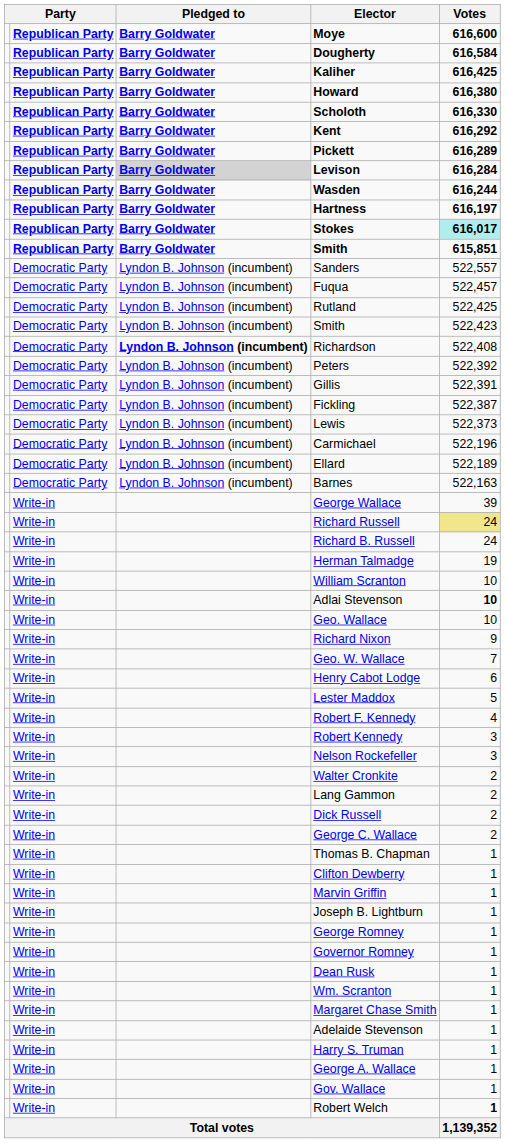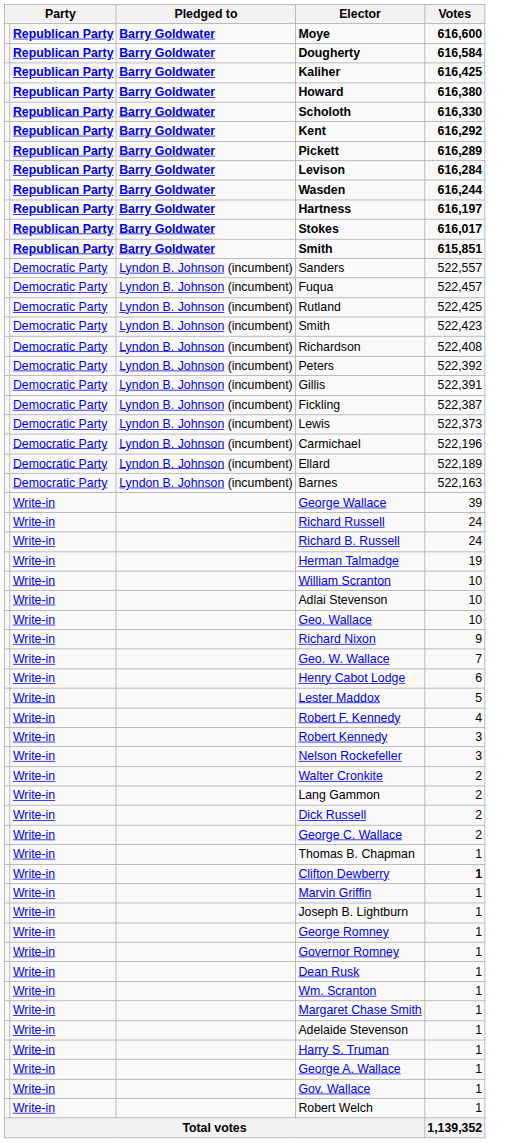(167, 170) lightgrey background -> (167, 170) no background
(475, 229) paleturquoise background -> (460, 229) no background
(213, 346) bold -> (206, 346) normal
(490, 522) khaki background -> (475, 522) no background
(490, 600) bold -> (475, 600) normal
(494, 873) normal -> (479, 873) bold
(494, 1108) bold -> (479, 1108) normal
